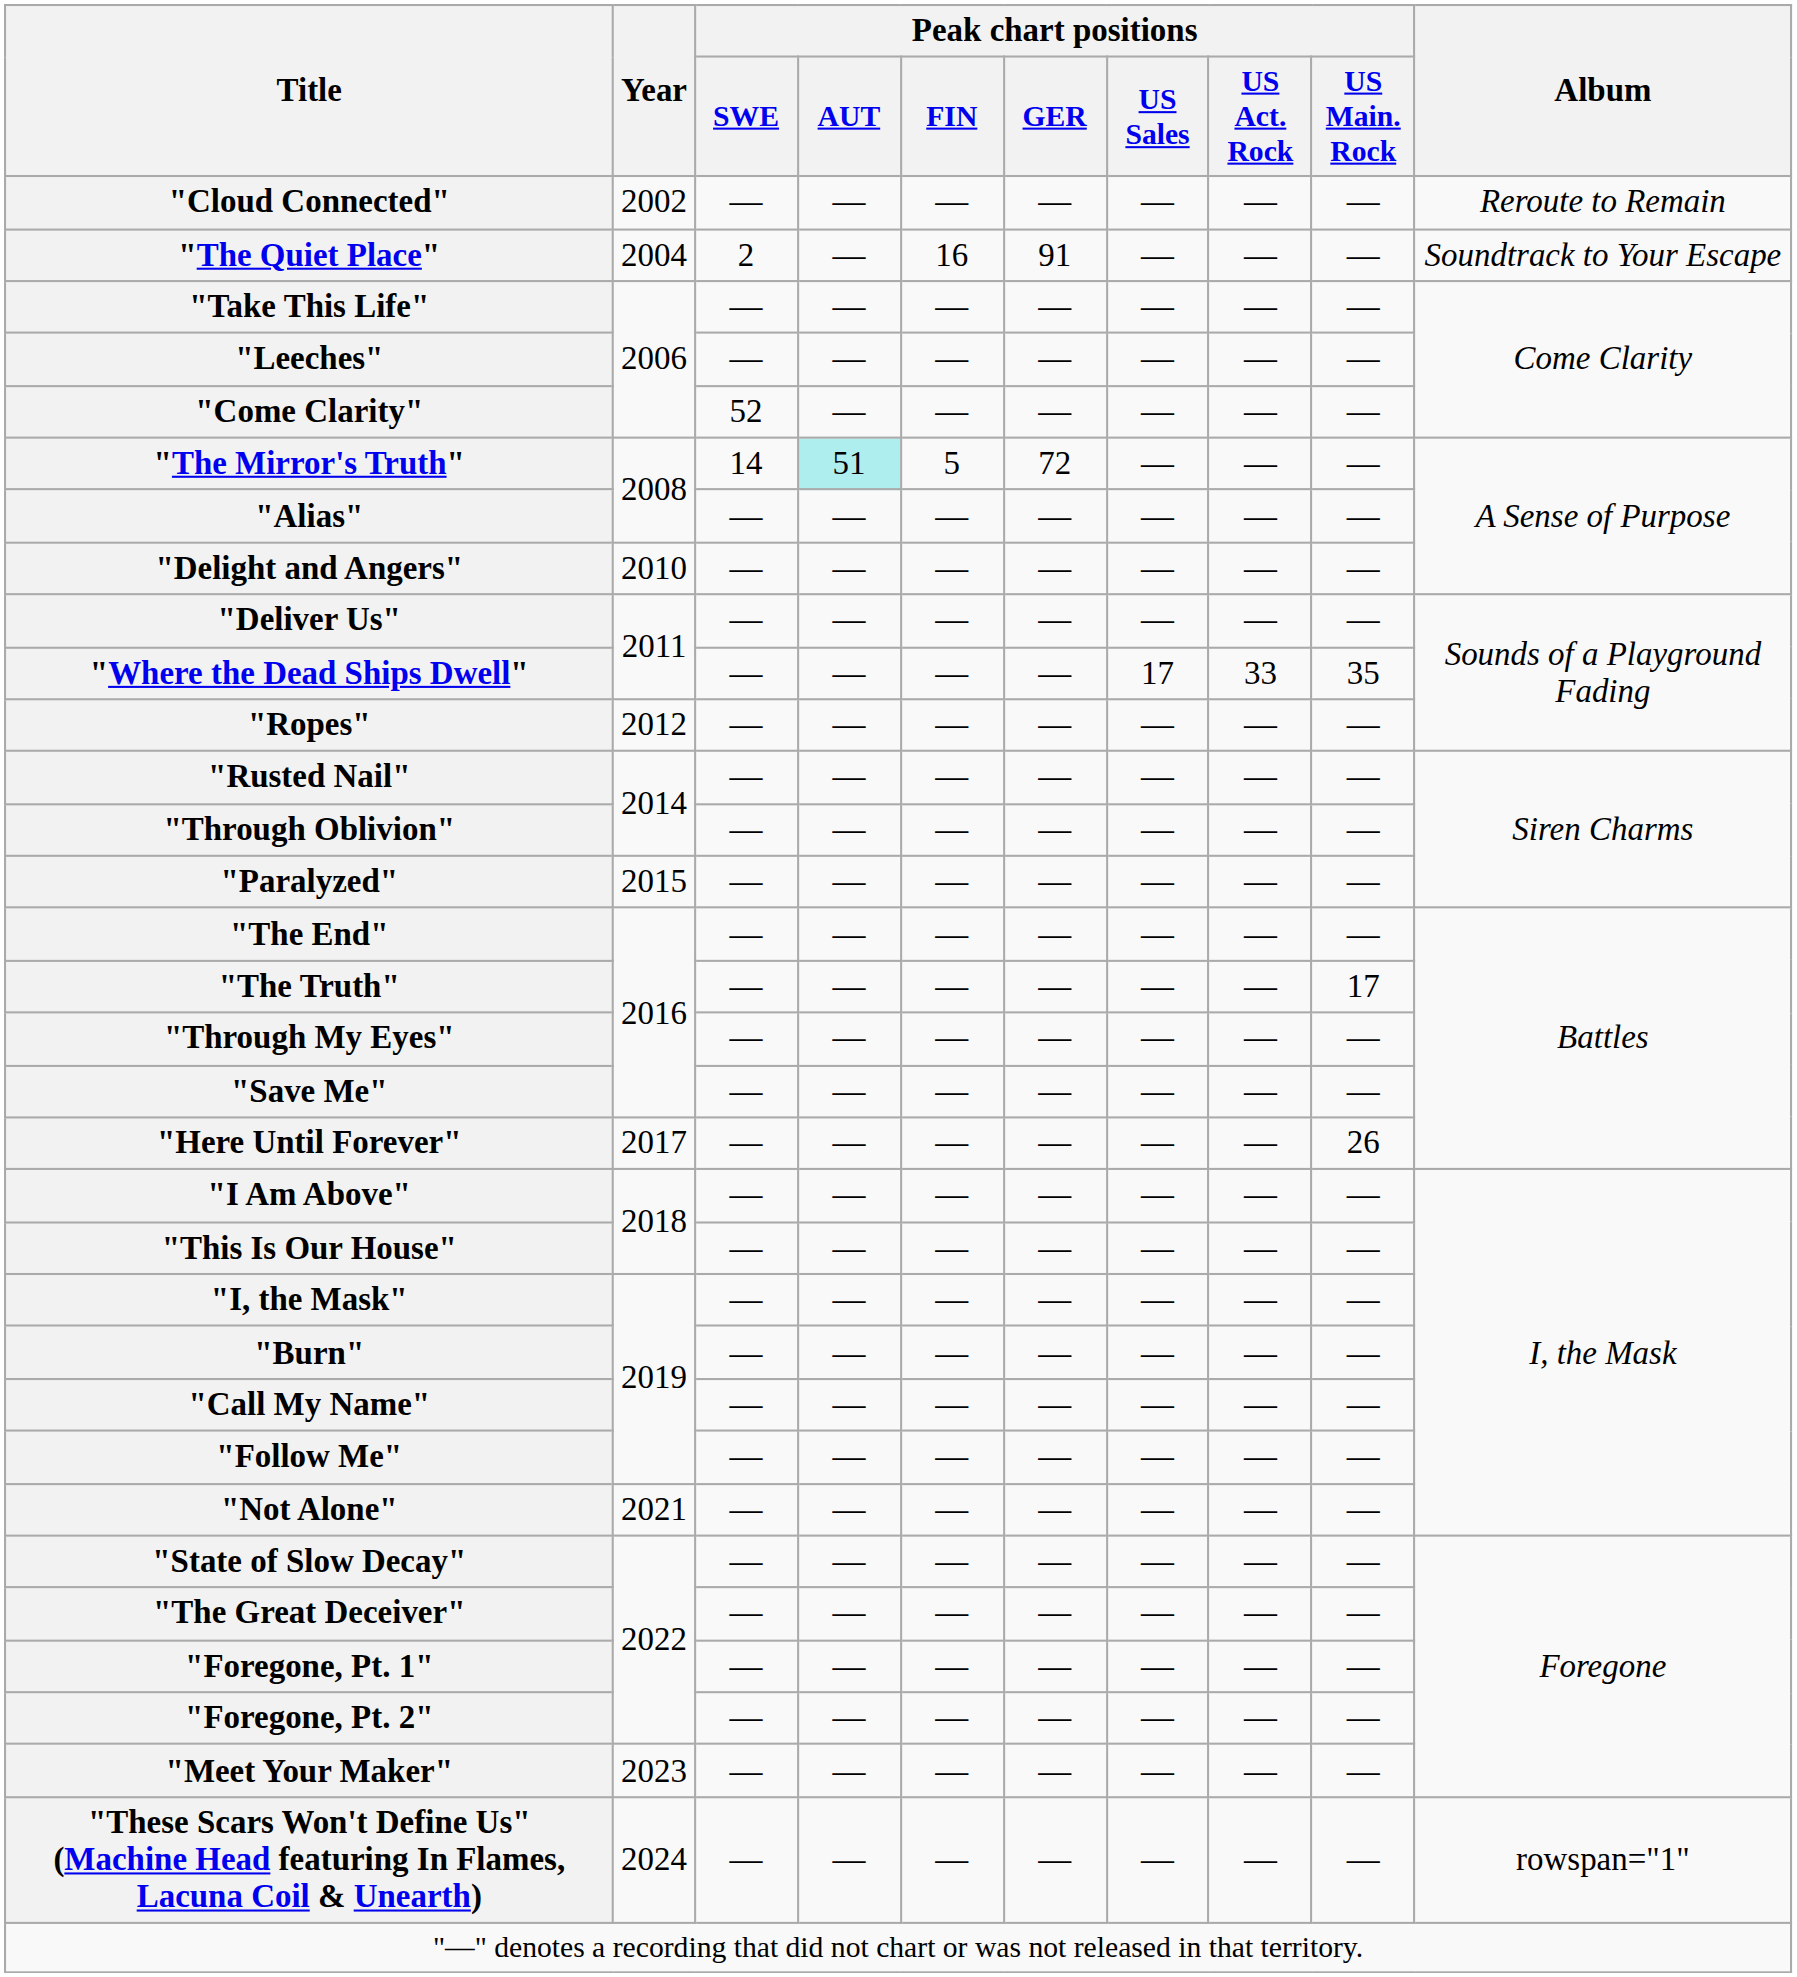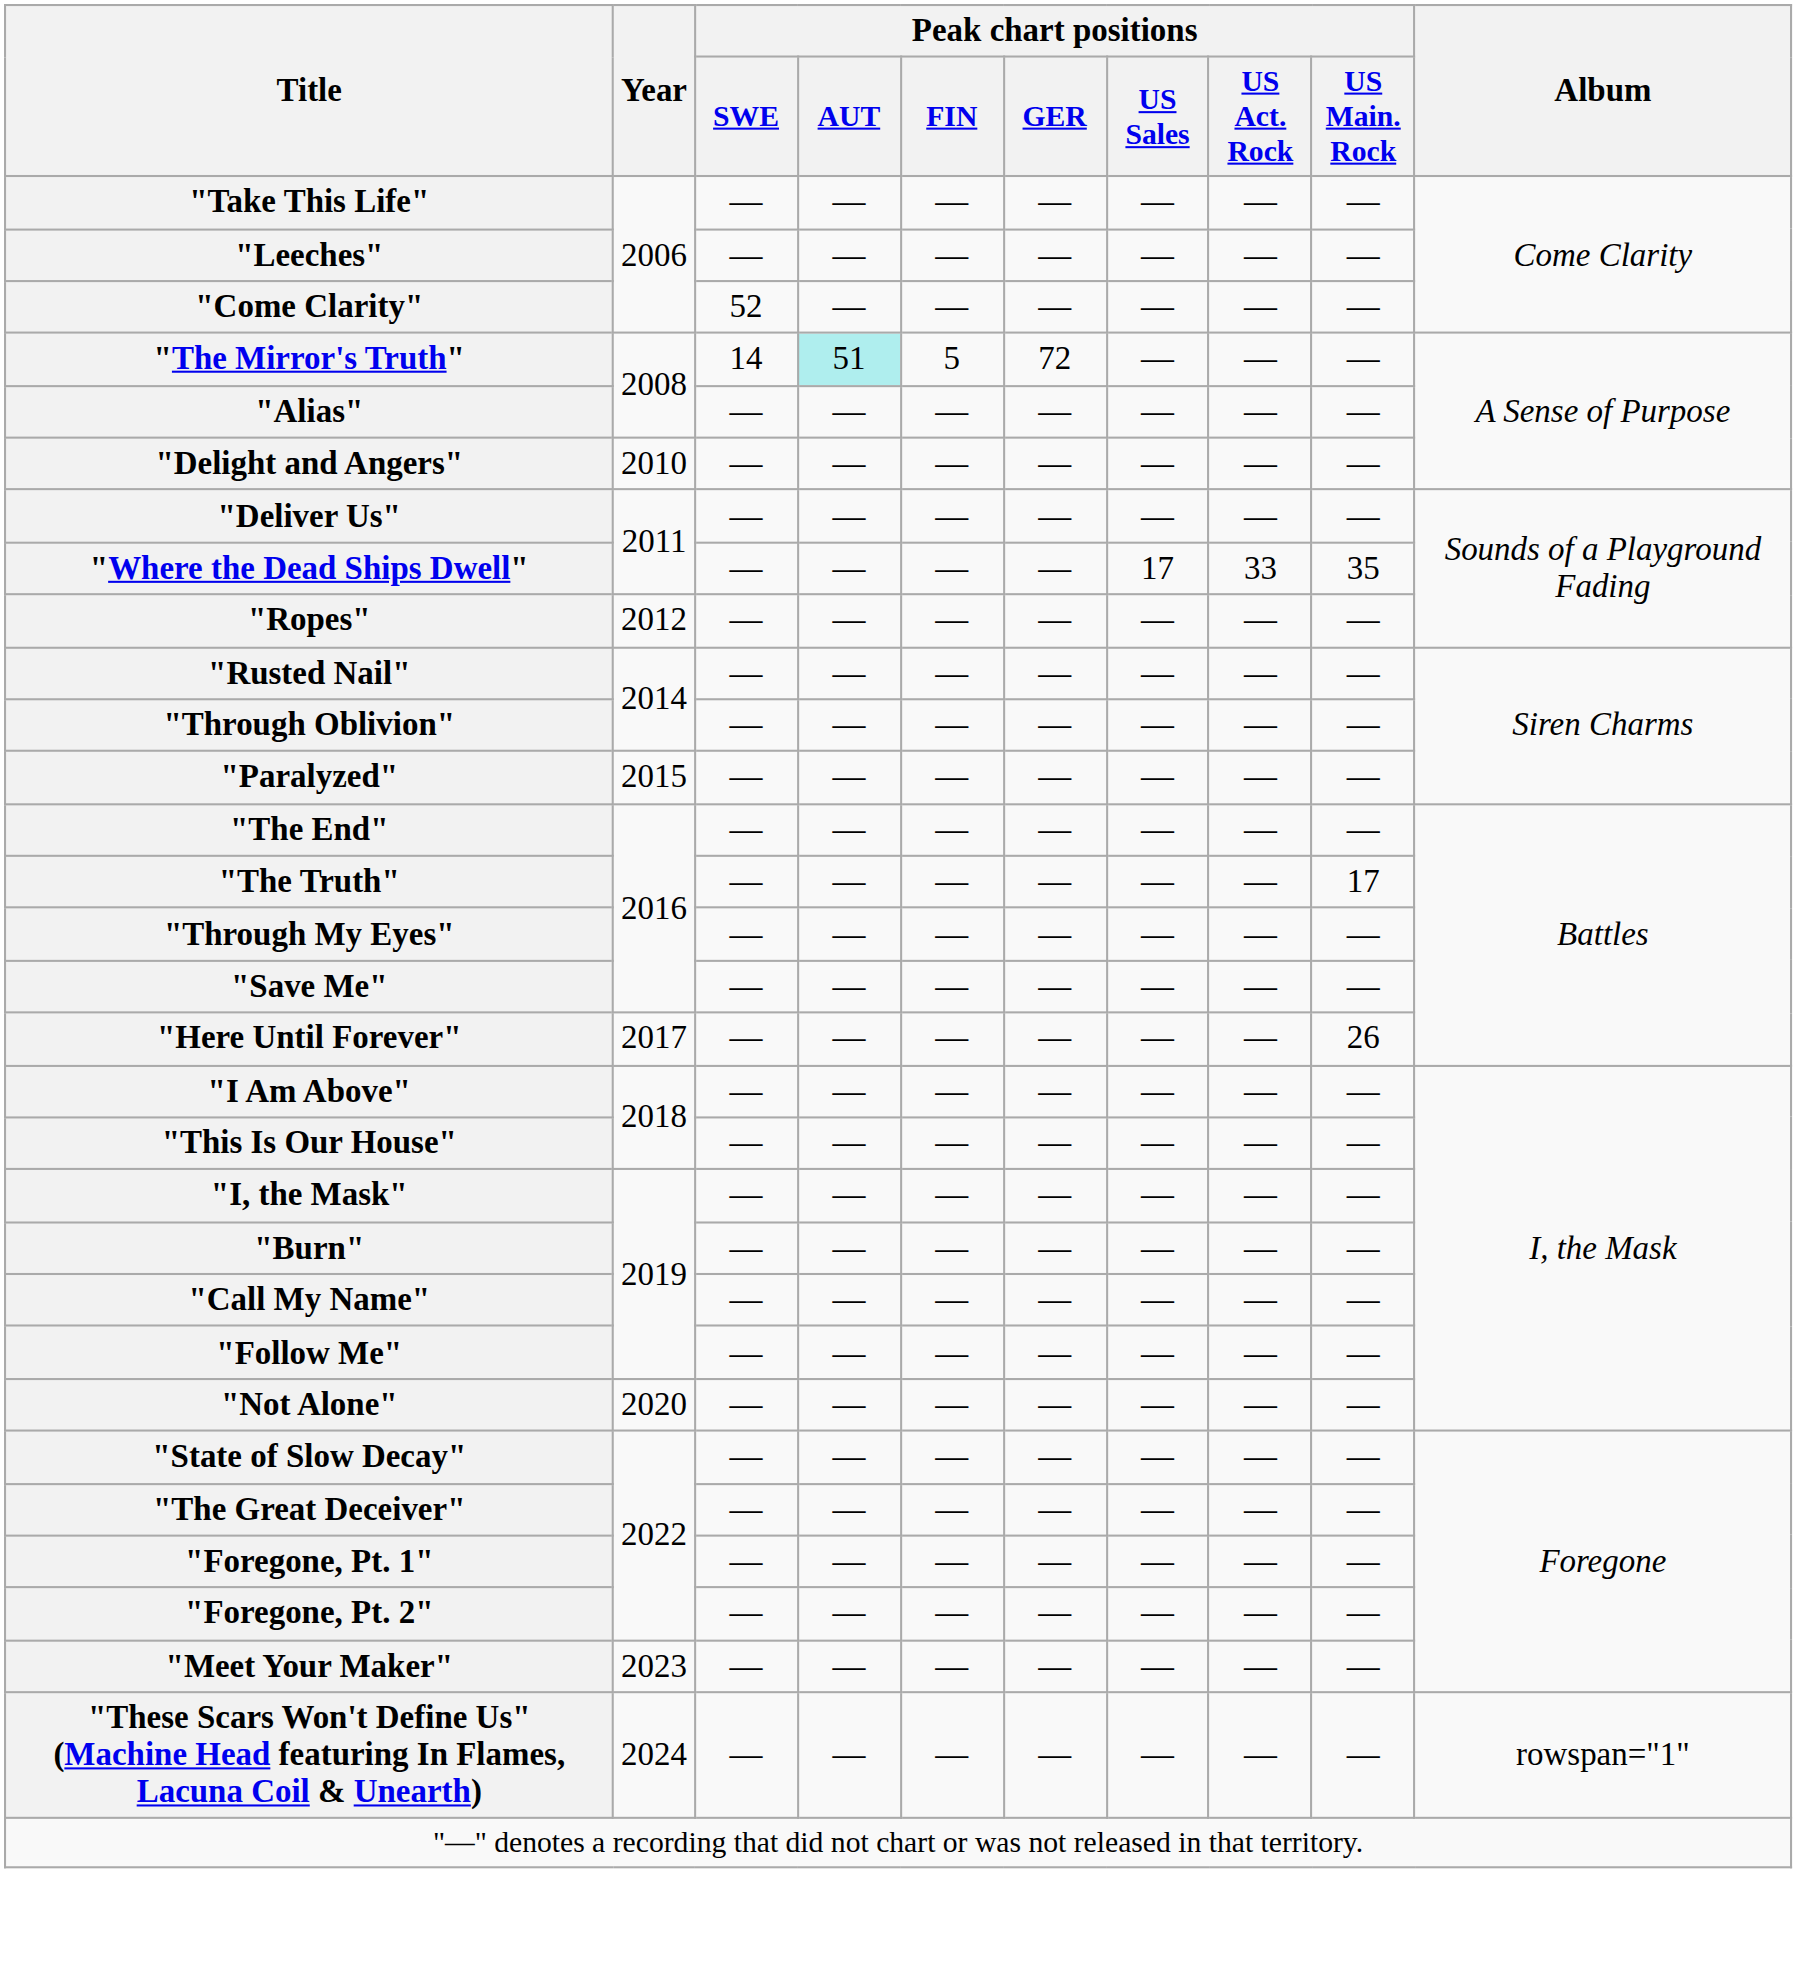- row: (309, 201)
- row: (309, 254)
(654, 1508) 2021 -> (654, 1404) 2020
